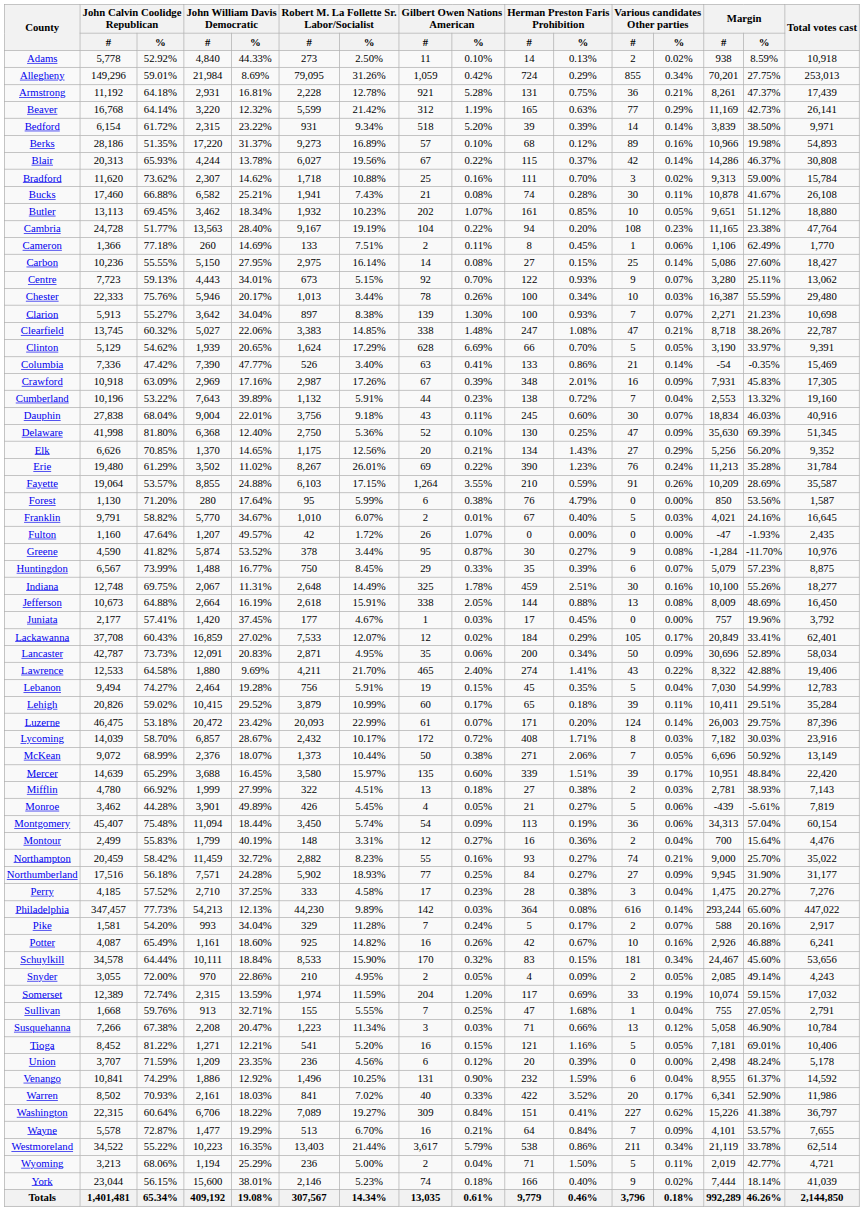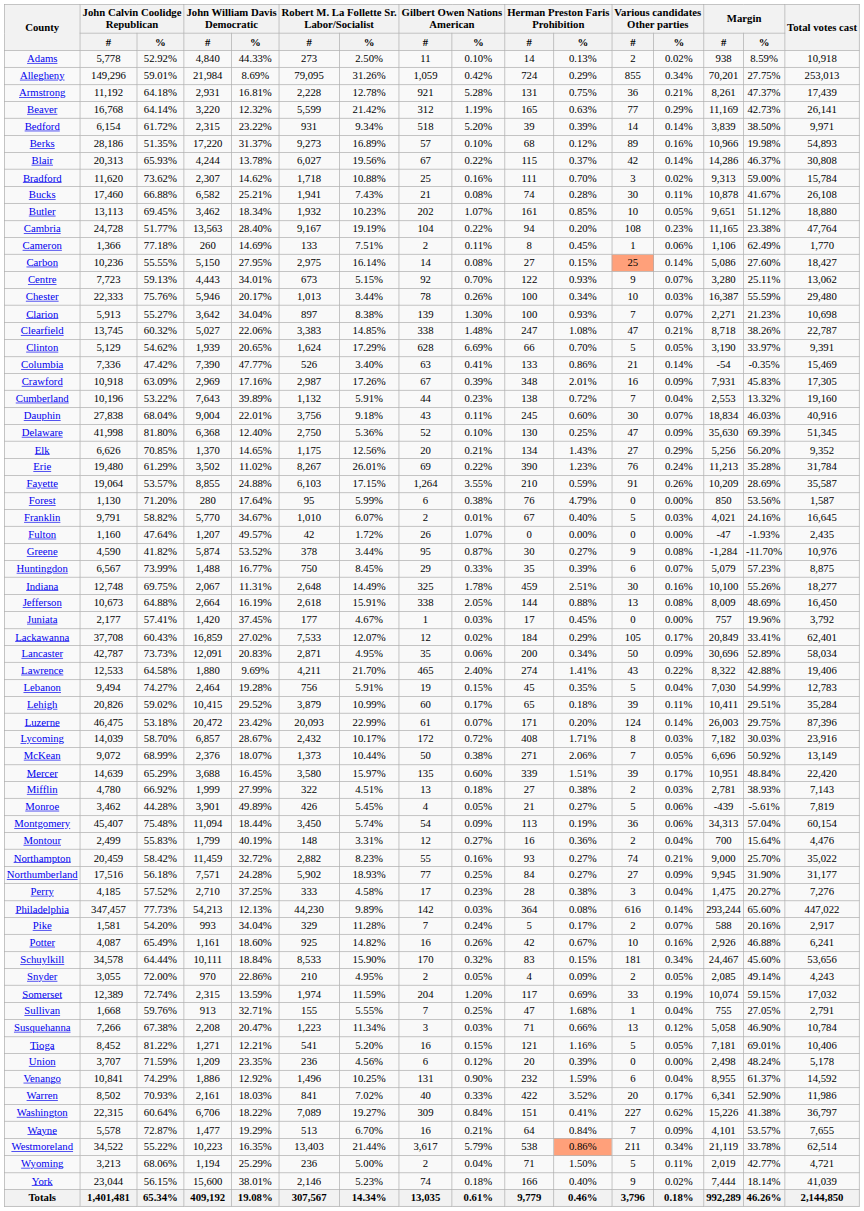(633, 263) no background -> (633, 263) lightsalmon background
(583, 1147) no background -> (583, 1147) lightsalmon background
